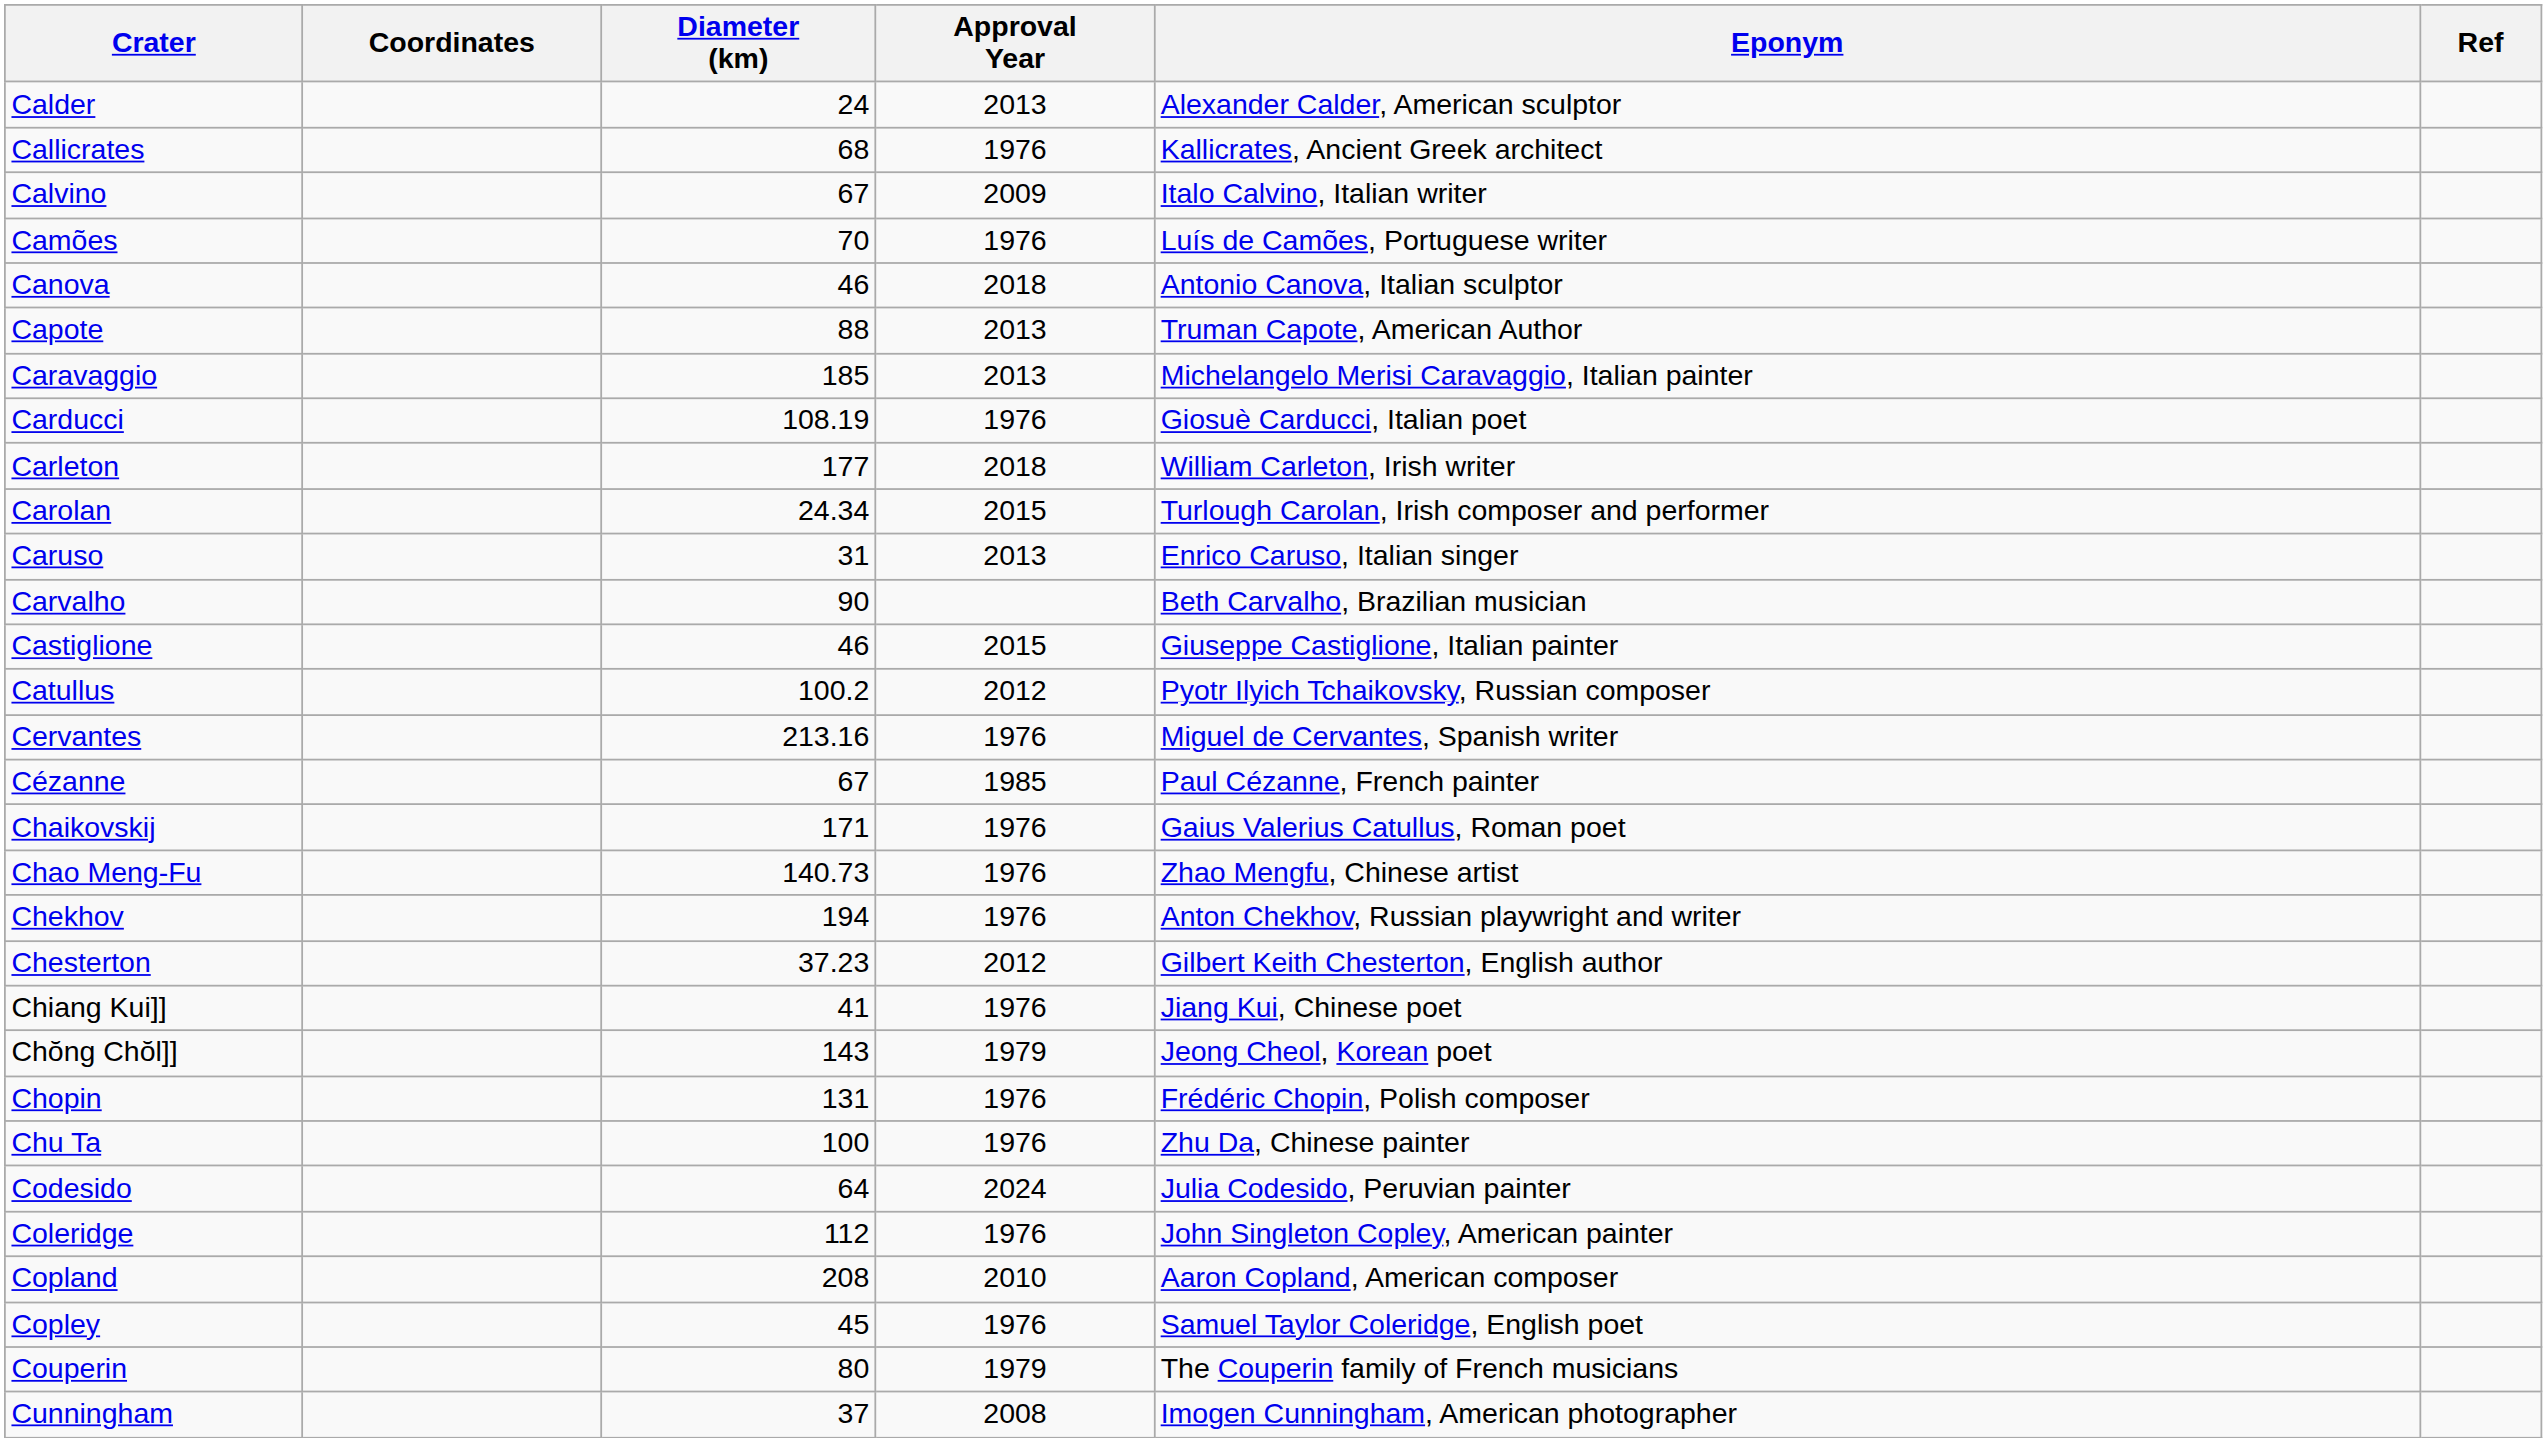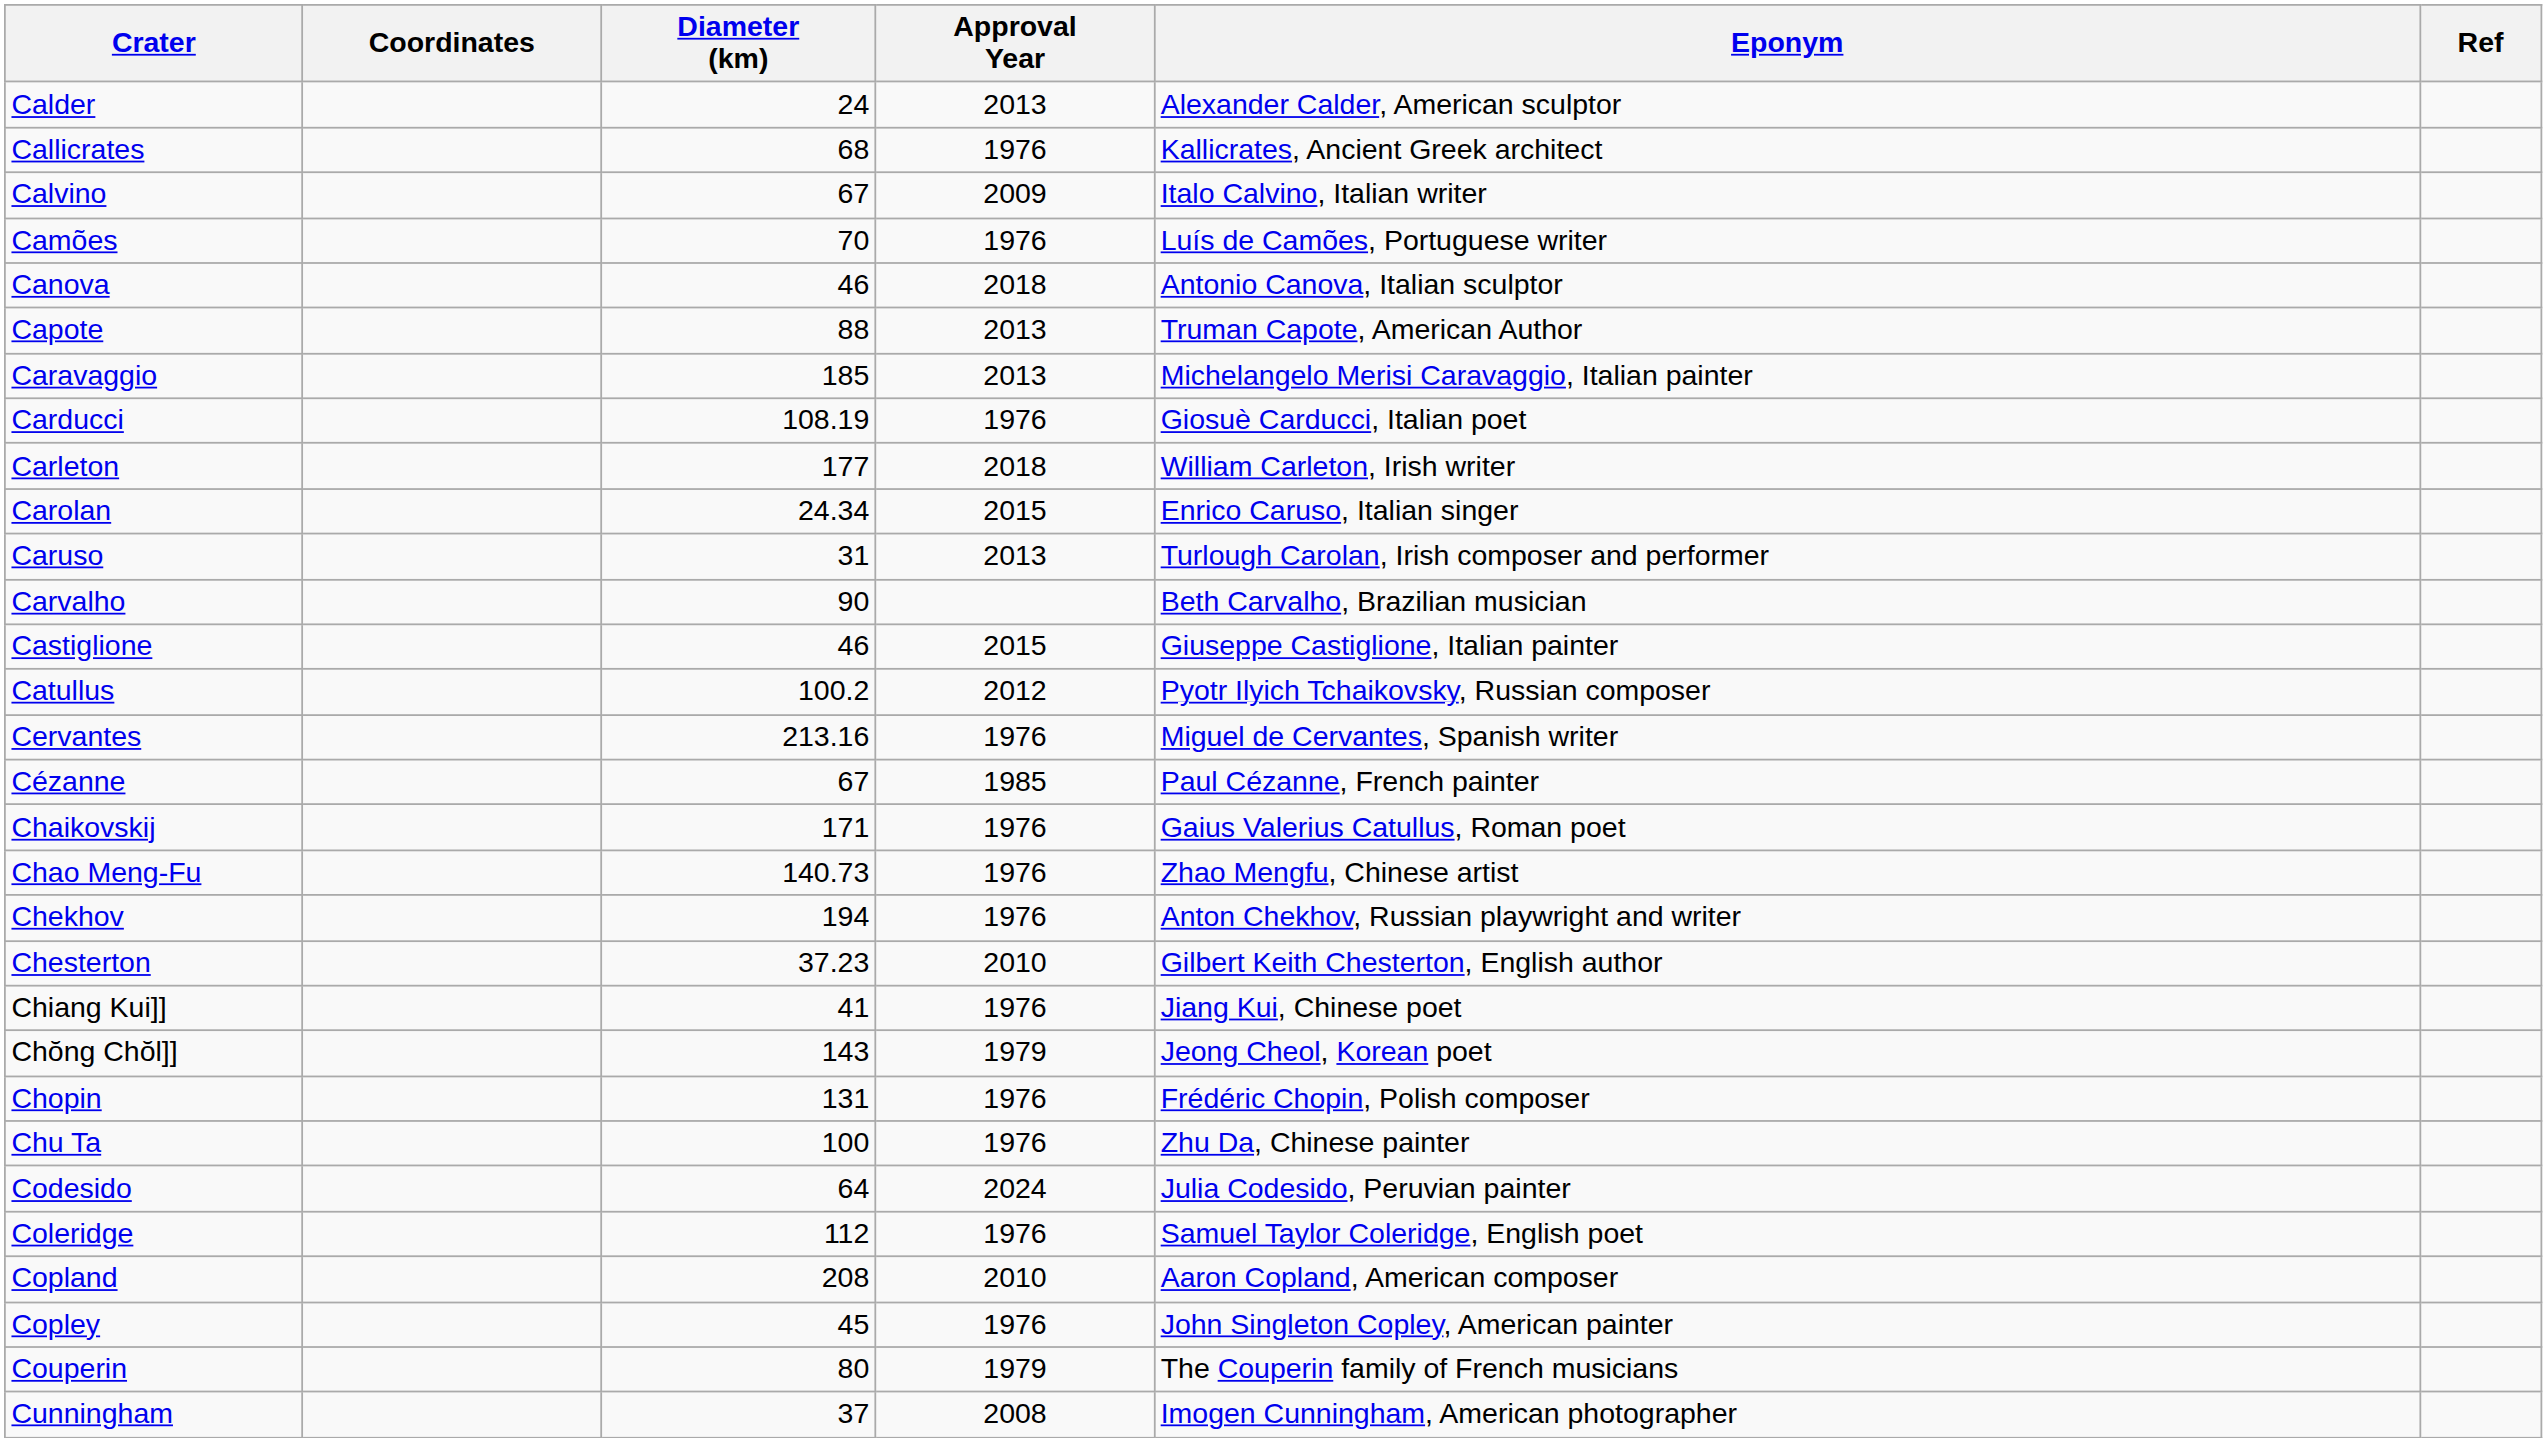(1465, 510) Turlough Carolan, Irish composer and performer -> (1340, 510) Enrico Caruso, Italian singer
(1340, 555) Enrico Caruso, Italian singer -> (1465, 555) Turlough Carolan, Irish composer and performer
(1015, 962) 2012 -> (1015, 962) 2010
(1417, 1233) John Singleton Copley, American painter -> (1402, 1233) Samuel Taylor Coleridge, English poet
(1402, 1323) Samuel Taylor Coleridge, English poet -> (1417, 1323) John Singleton Copley, American painter
